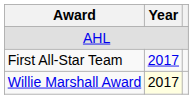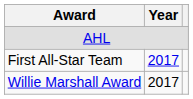(163, 82) lightyellow background -> (163, 82) no background
